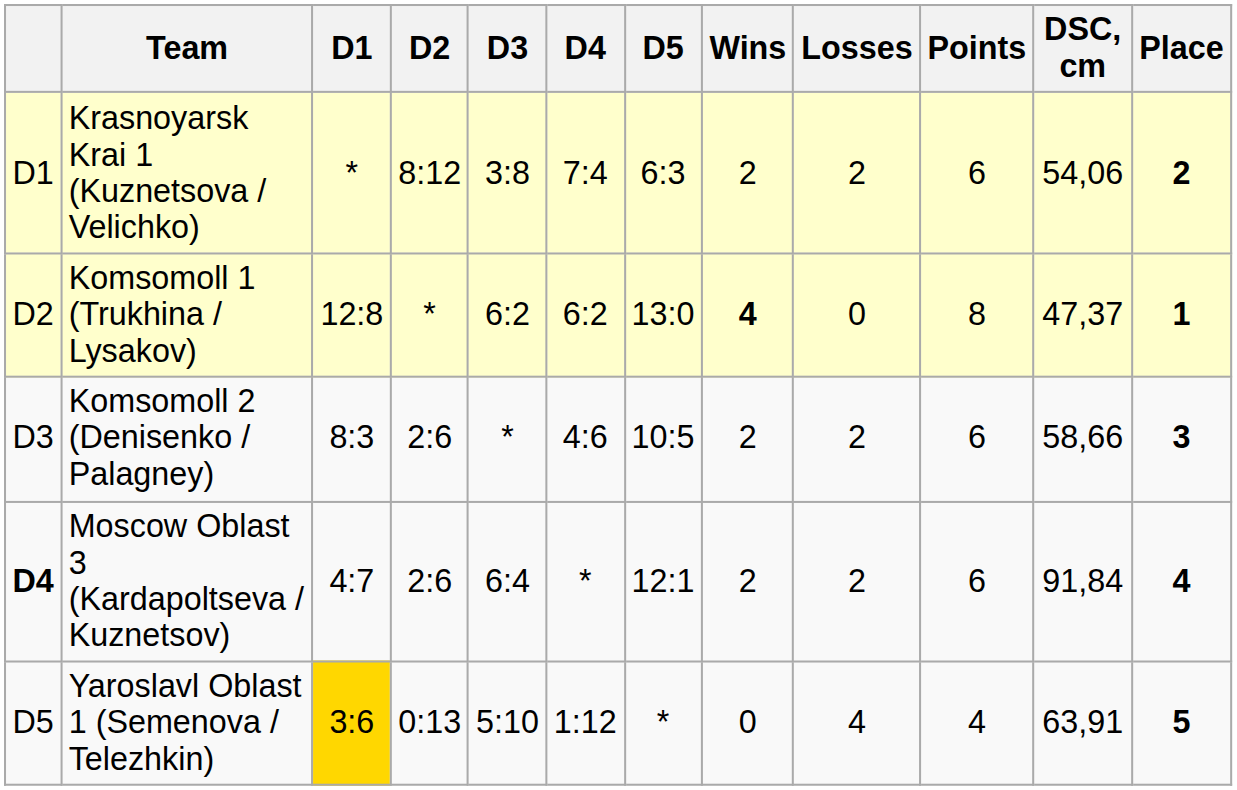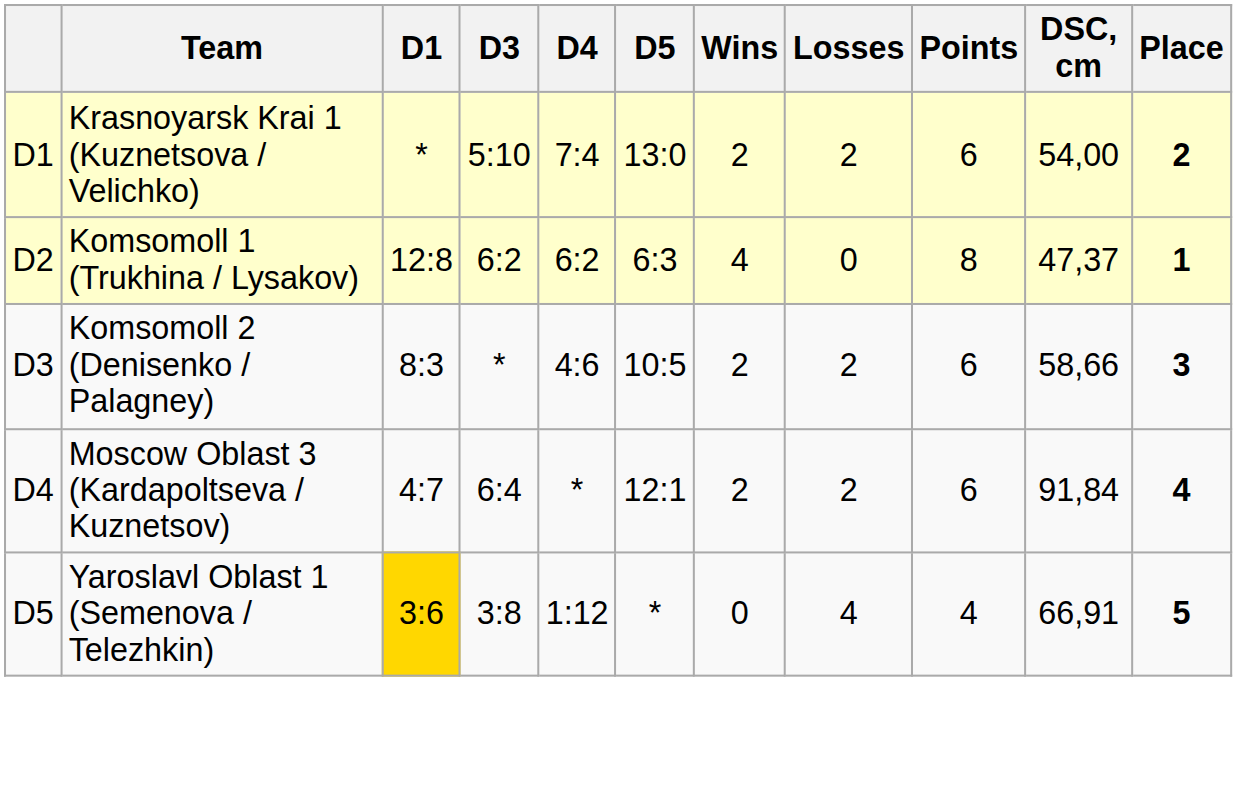- column: (430, 48)
(507, 172) 3:8 -> (499, 154) 5:10
(663, 172) 6:3 -> (655, 154) 13:0
(1083, 172) 54,06 -> (1079, 154) 54,00
(663, 314) 13:0 -> (655, 259) 6:3
(748, 314) bold -> (740, 259) normal
(33, 580) bold -> (33, 489) normal
(507, 722) 5:10 -> (499, 613) 3:8
(1083, 722) 63,91 -> (1079, 613) 66,91
